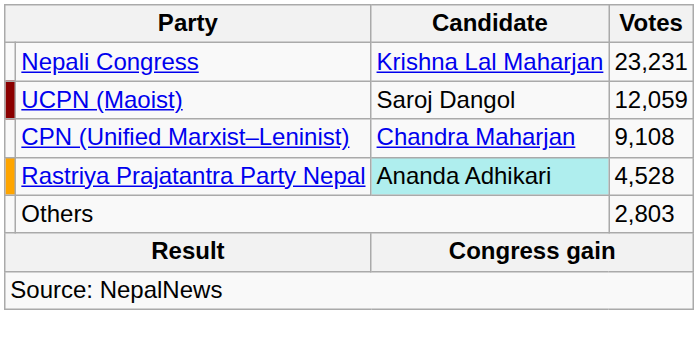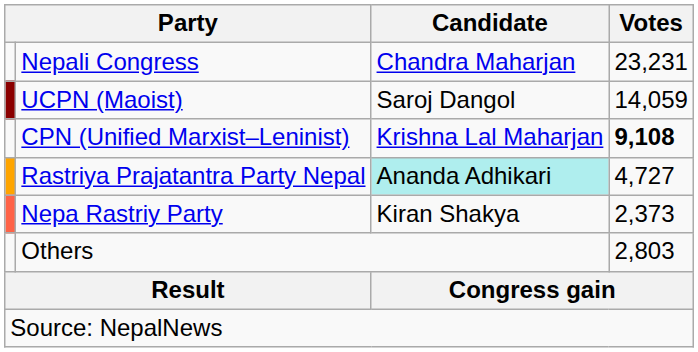(490, 61) Krishna Lal Maharjan -> (476, 61) Chandra Maharjan
(651, 99) 12,059 -> (651, 99) 14,059
(476, 137) Chandra Maharjan -> (490, 137) Krishna Lal Maharjan
(644, 137) normal -> (644, 137) bold
(644, 175) 4,528 -> (644, 175) 4,727
+ row: (122, 213)
